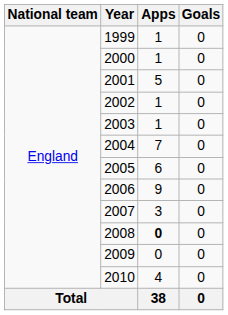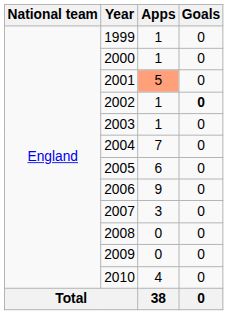(158, 80) no background -> (158, 80) lightsalmon background
(201, 102) normal -> (201, 102) bold
(158, 233) bold -> (158, 233) normal
